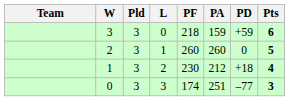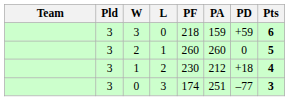columns swapped: (136, 13) <-> (110, 13)
